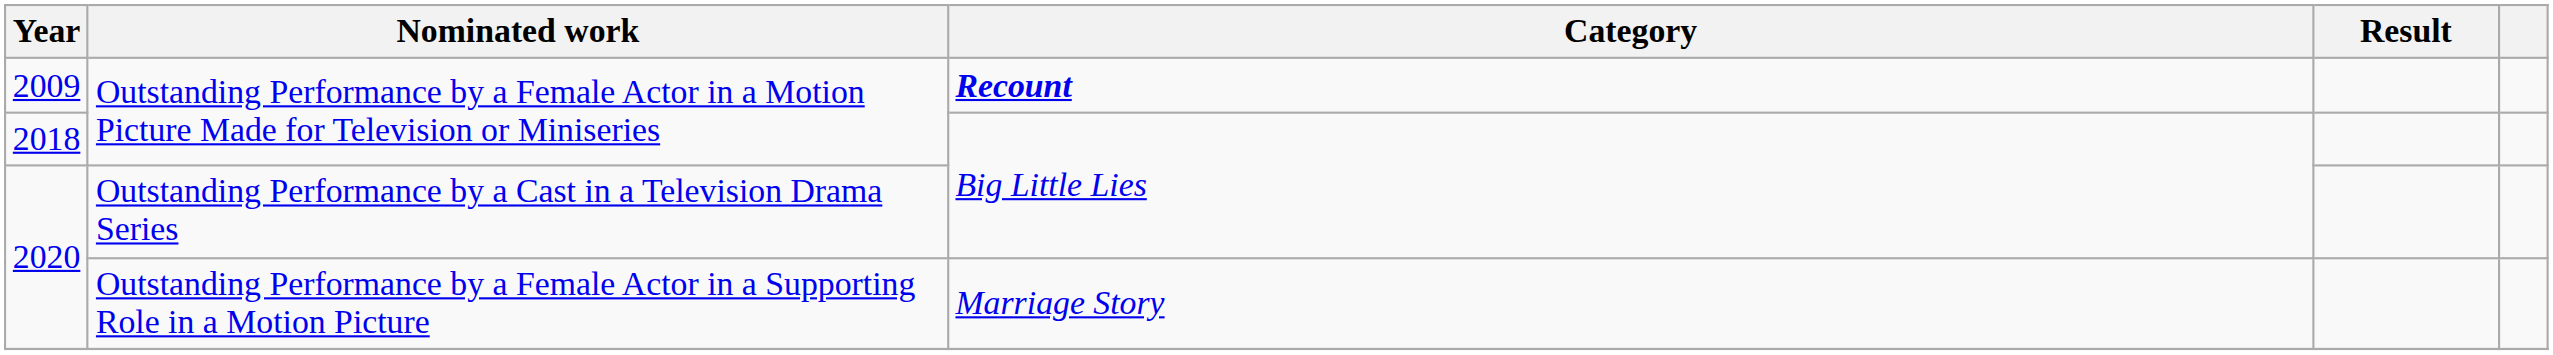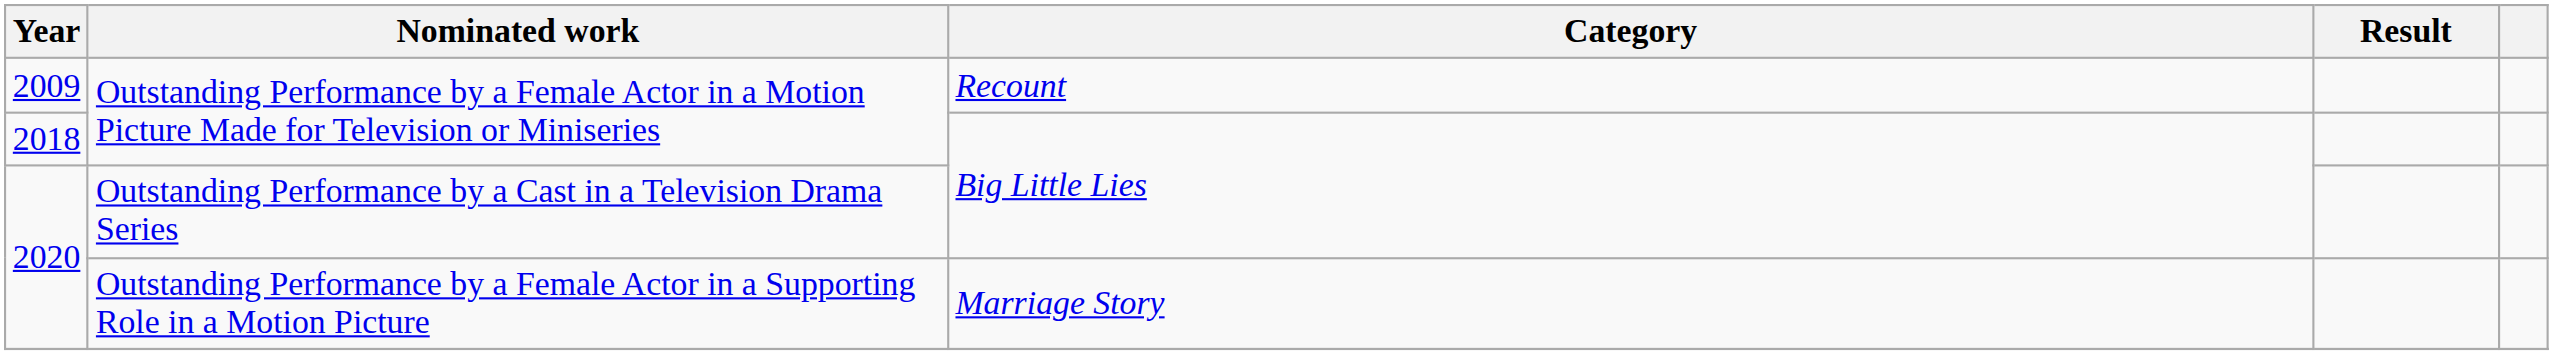(1014, 84) bold -> (1011, 84) normal
